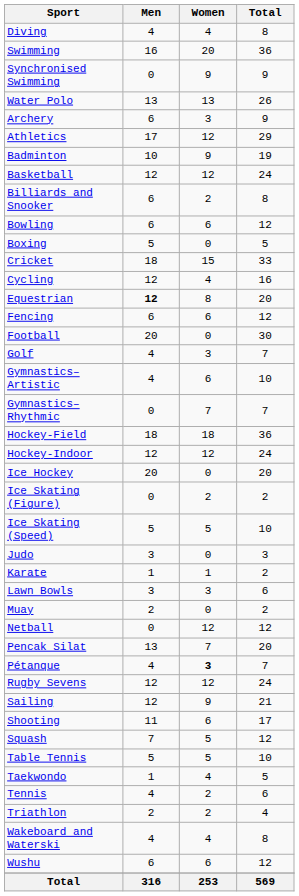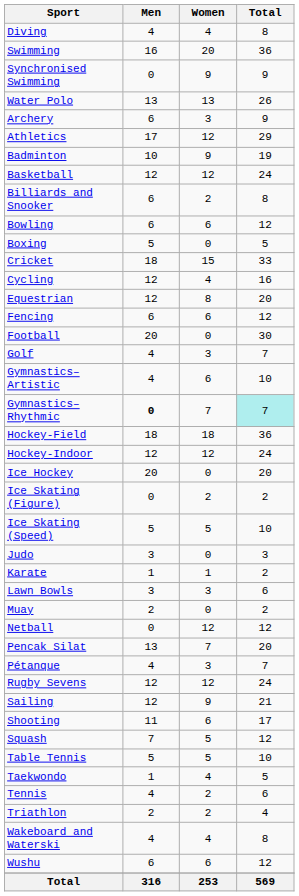(151, 298) bold -> (151, 298) normal
(151, 411) normal -> (151, 411) bold
(265, 411) no background -> (265, 411) paleturquoise background
(208, 665) bold -> (208, 665) normal
